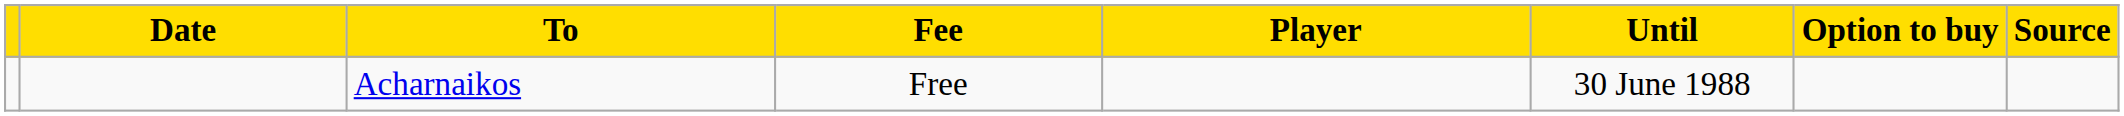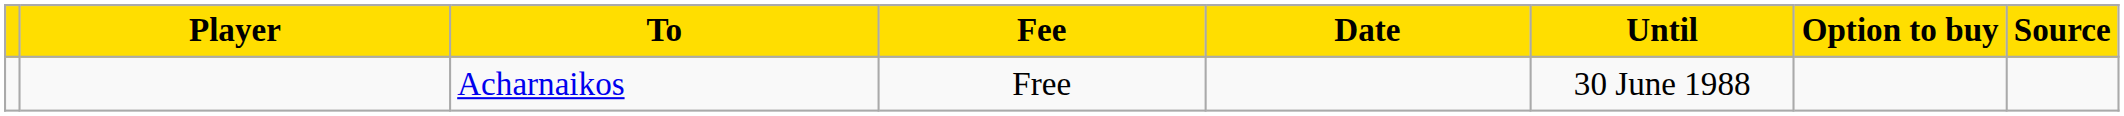columns swapped: (1316, 30) <-> (183, 30)
